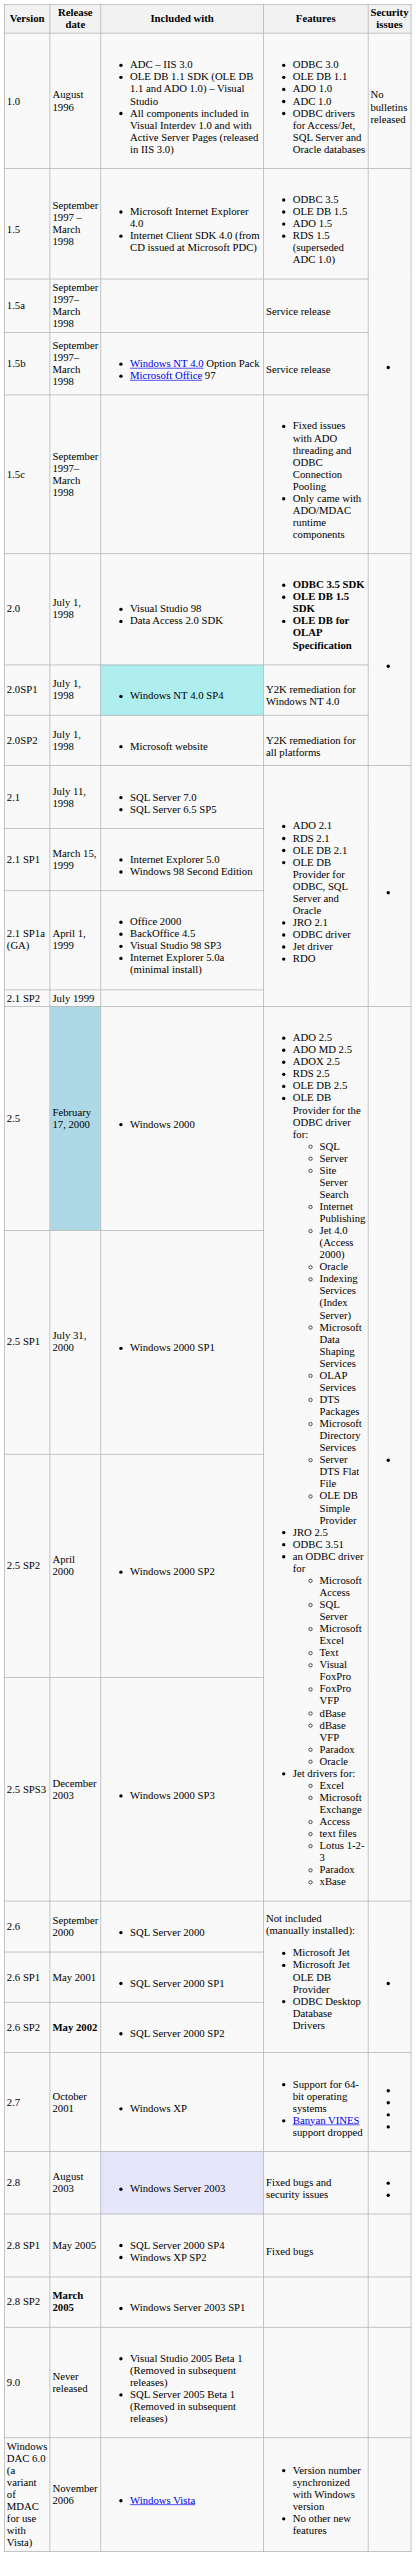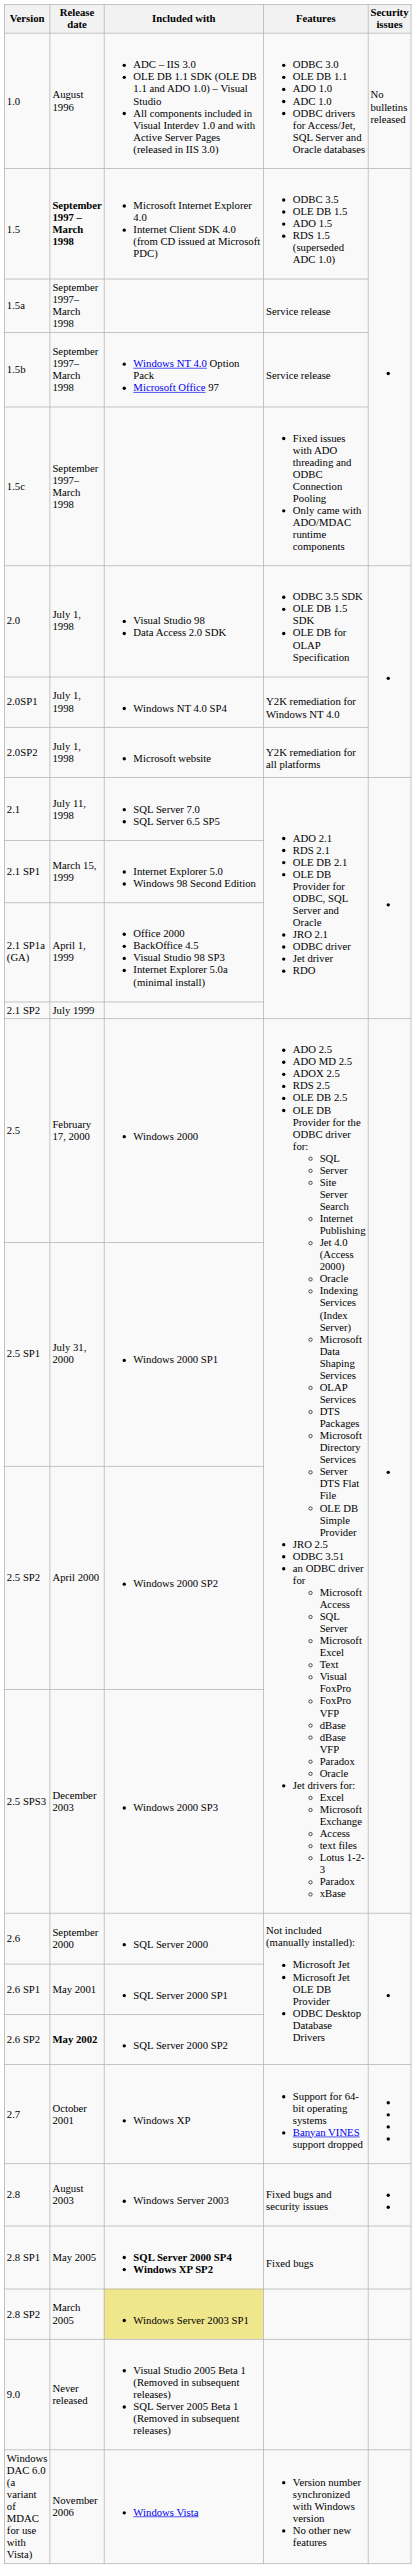(75, 223) normal -> (77, 223) bold
(316, 615) bold -> (316, 627) normal
(182, 696) paleturquoise background -> (184, 708) no background
(72, 1118) lightblue background -> (72, 1130) no background
(182, 2189) lavender background -> (184, 2201) no background
(182, 2251) normal -> (184, 2263) bold
(68, 2302) bold -> (66, 2314) normal
(182, 2308) no background -> (184, 2320) khaki background
